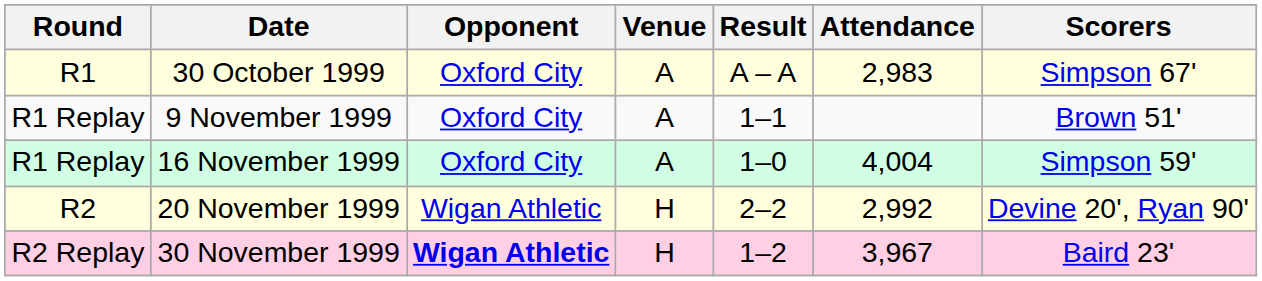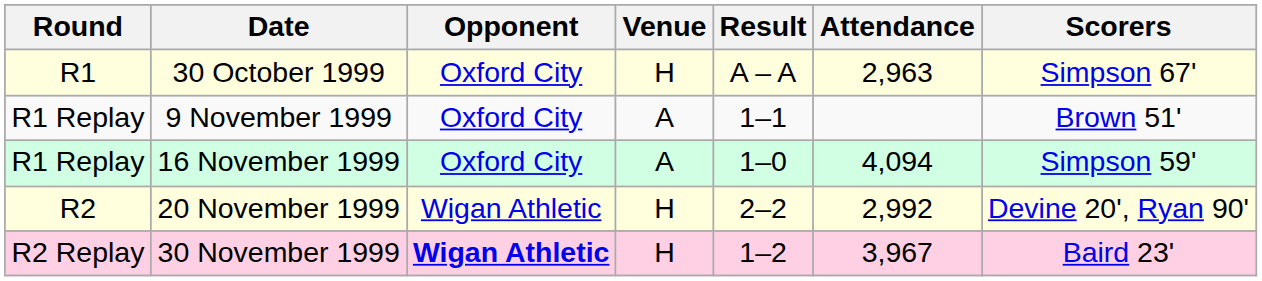(664, 72) A -> (664, 72) H
(897, 72) 2,983 -> (897, 72) 2,963
(897, 162) 4,004 -> (897, 162) 4,094
